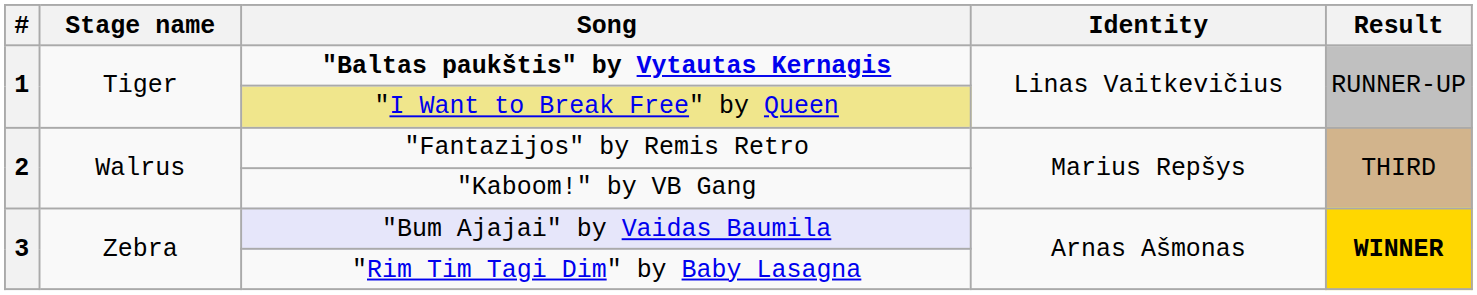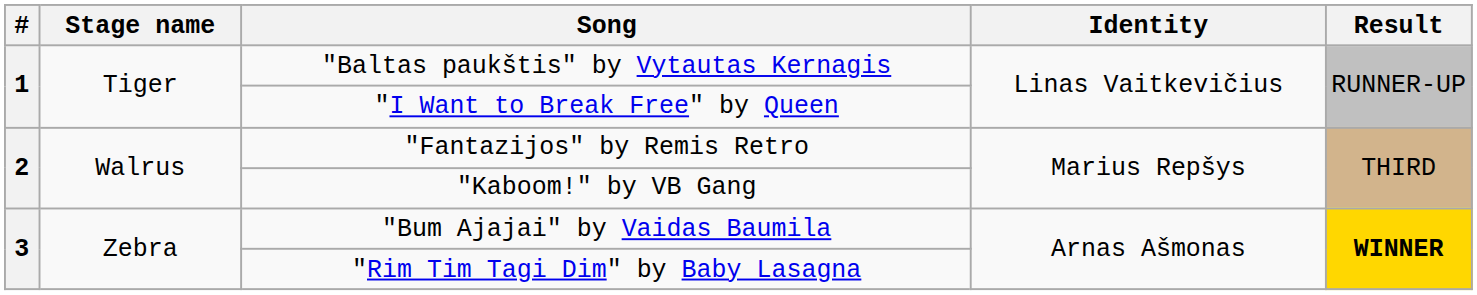(607, 66) bold -> (607, 66) normal
(607, 107) khaki background -> (607, 107) no background
(607, 229) lavender background -> (607, 229) no background
